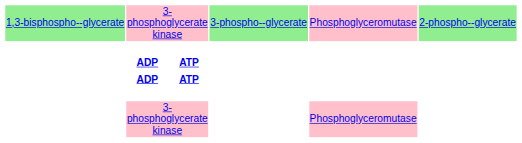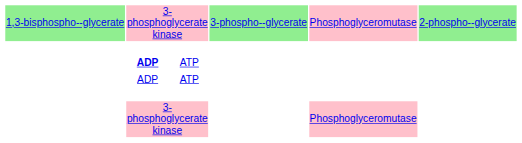(189, 63) bold -> (189, 63) normal
(147, 79) bold -> (148, 79) normal
(189, 79) bold -> (189, 79) normal
